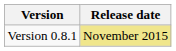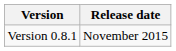(126, 35) khaki background -> (126, 35) no background
